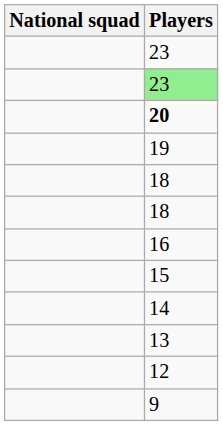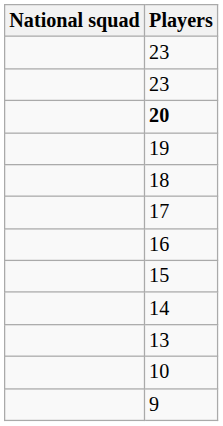(159, 84) lightgreen background -> (159, 84) no background
(159, 212) 18 -> (159, 212) 17
(159, 372) 12 -> (159, 372) 10
